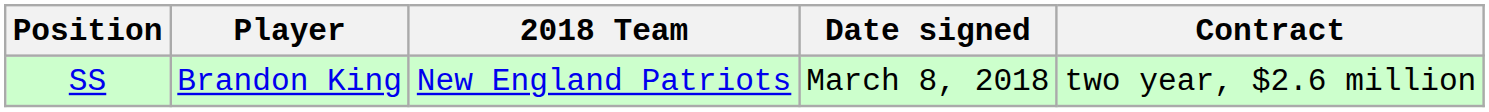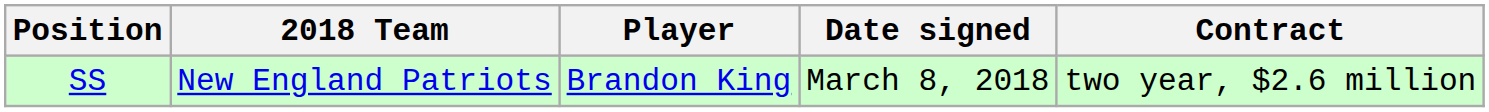columns swapped: (290, 31) <-> (604, 31)
